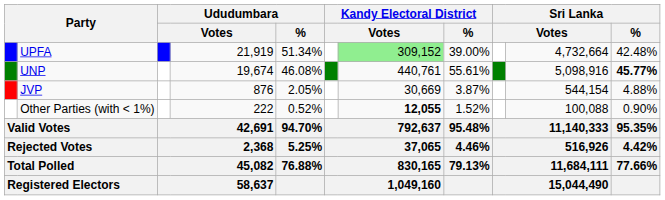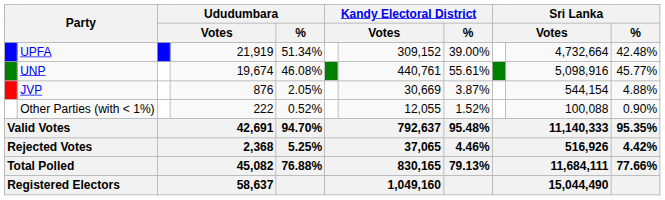(419, 52) lightgreen background -> (419, 52) no background
(637, 71) bold -> (637, 71) normal
(423, 109) bold -> (423, 109) normal
